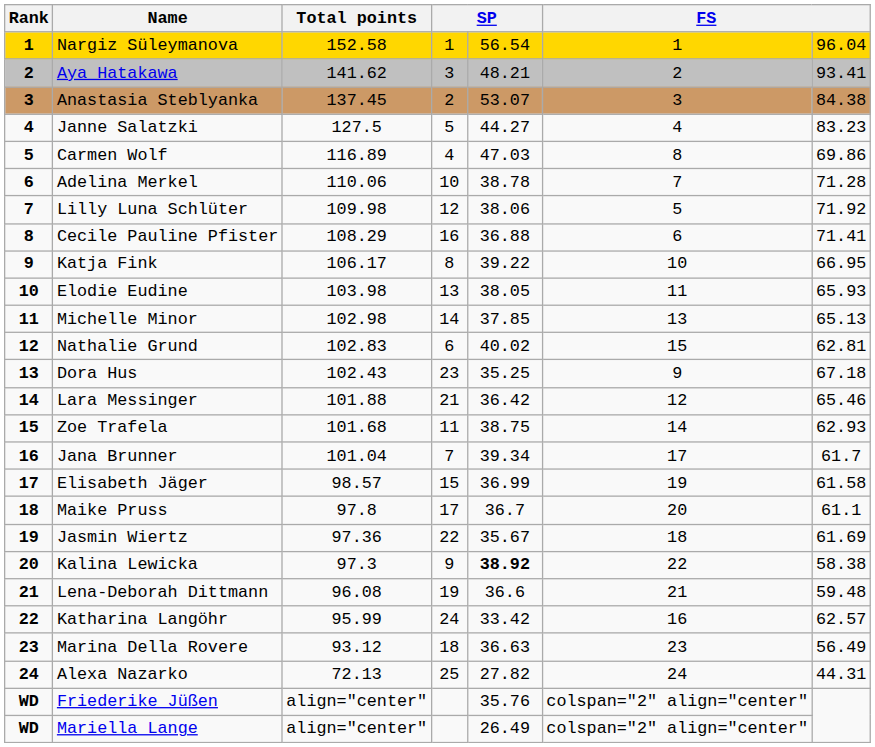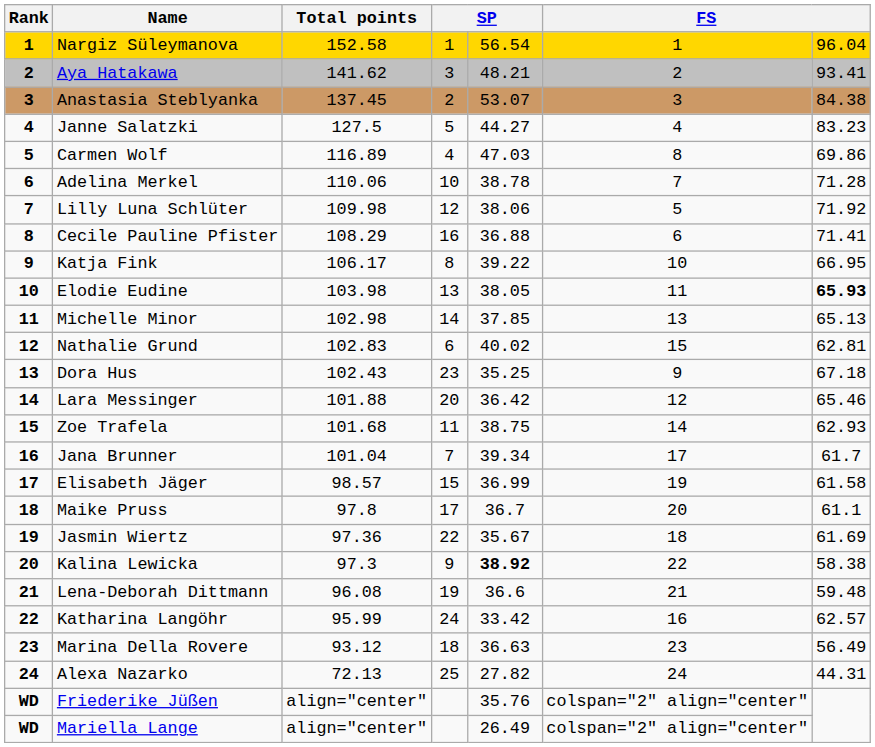(841, 292) normal -> (841, 292) bold
(449, 401) 21 -> (449, 401) 20
